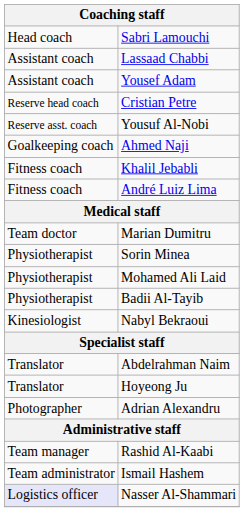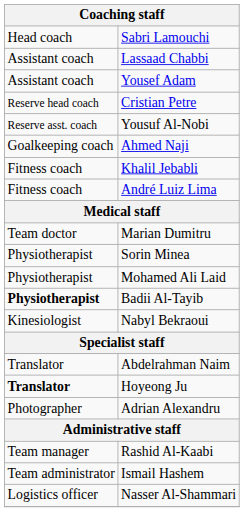(50, 299) normal -> (53, 299) bold
(36, 386) normal -> (39, 386) bold
(53, 495) lavender background -> (53, 495) no background
